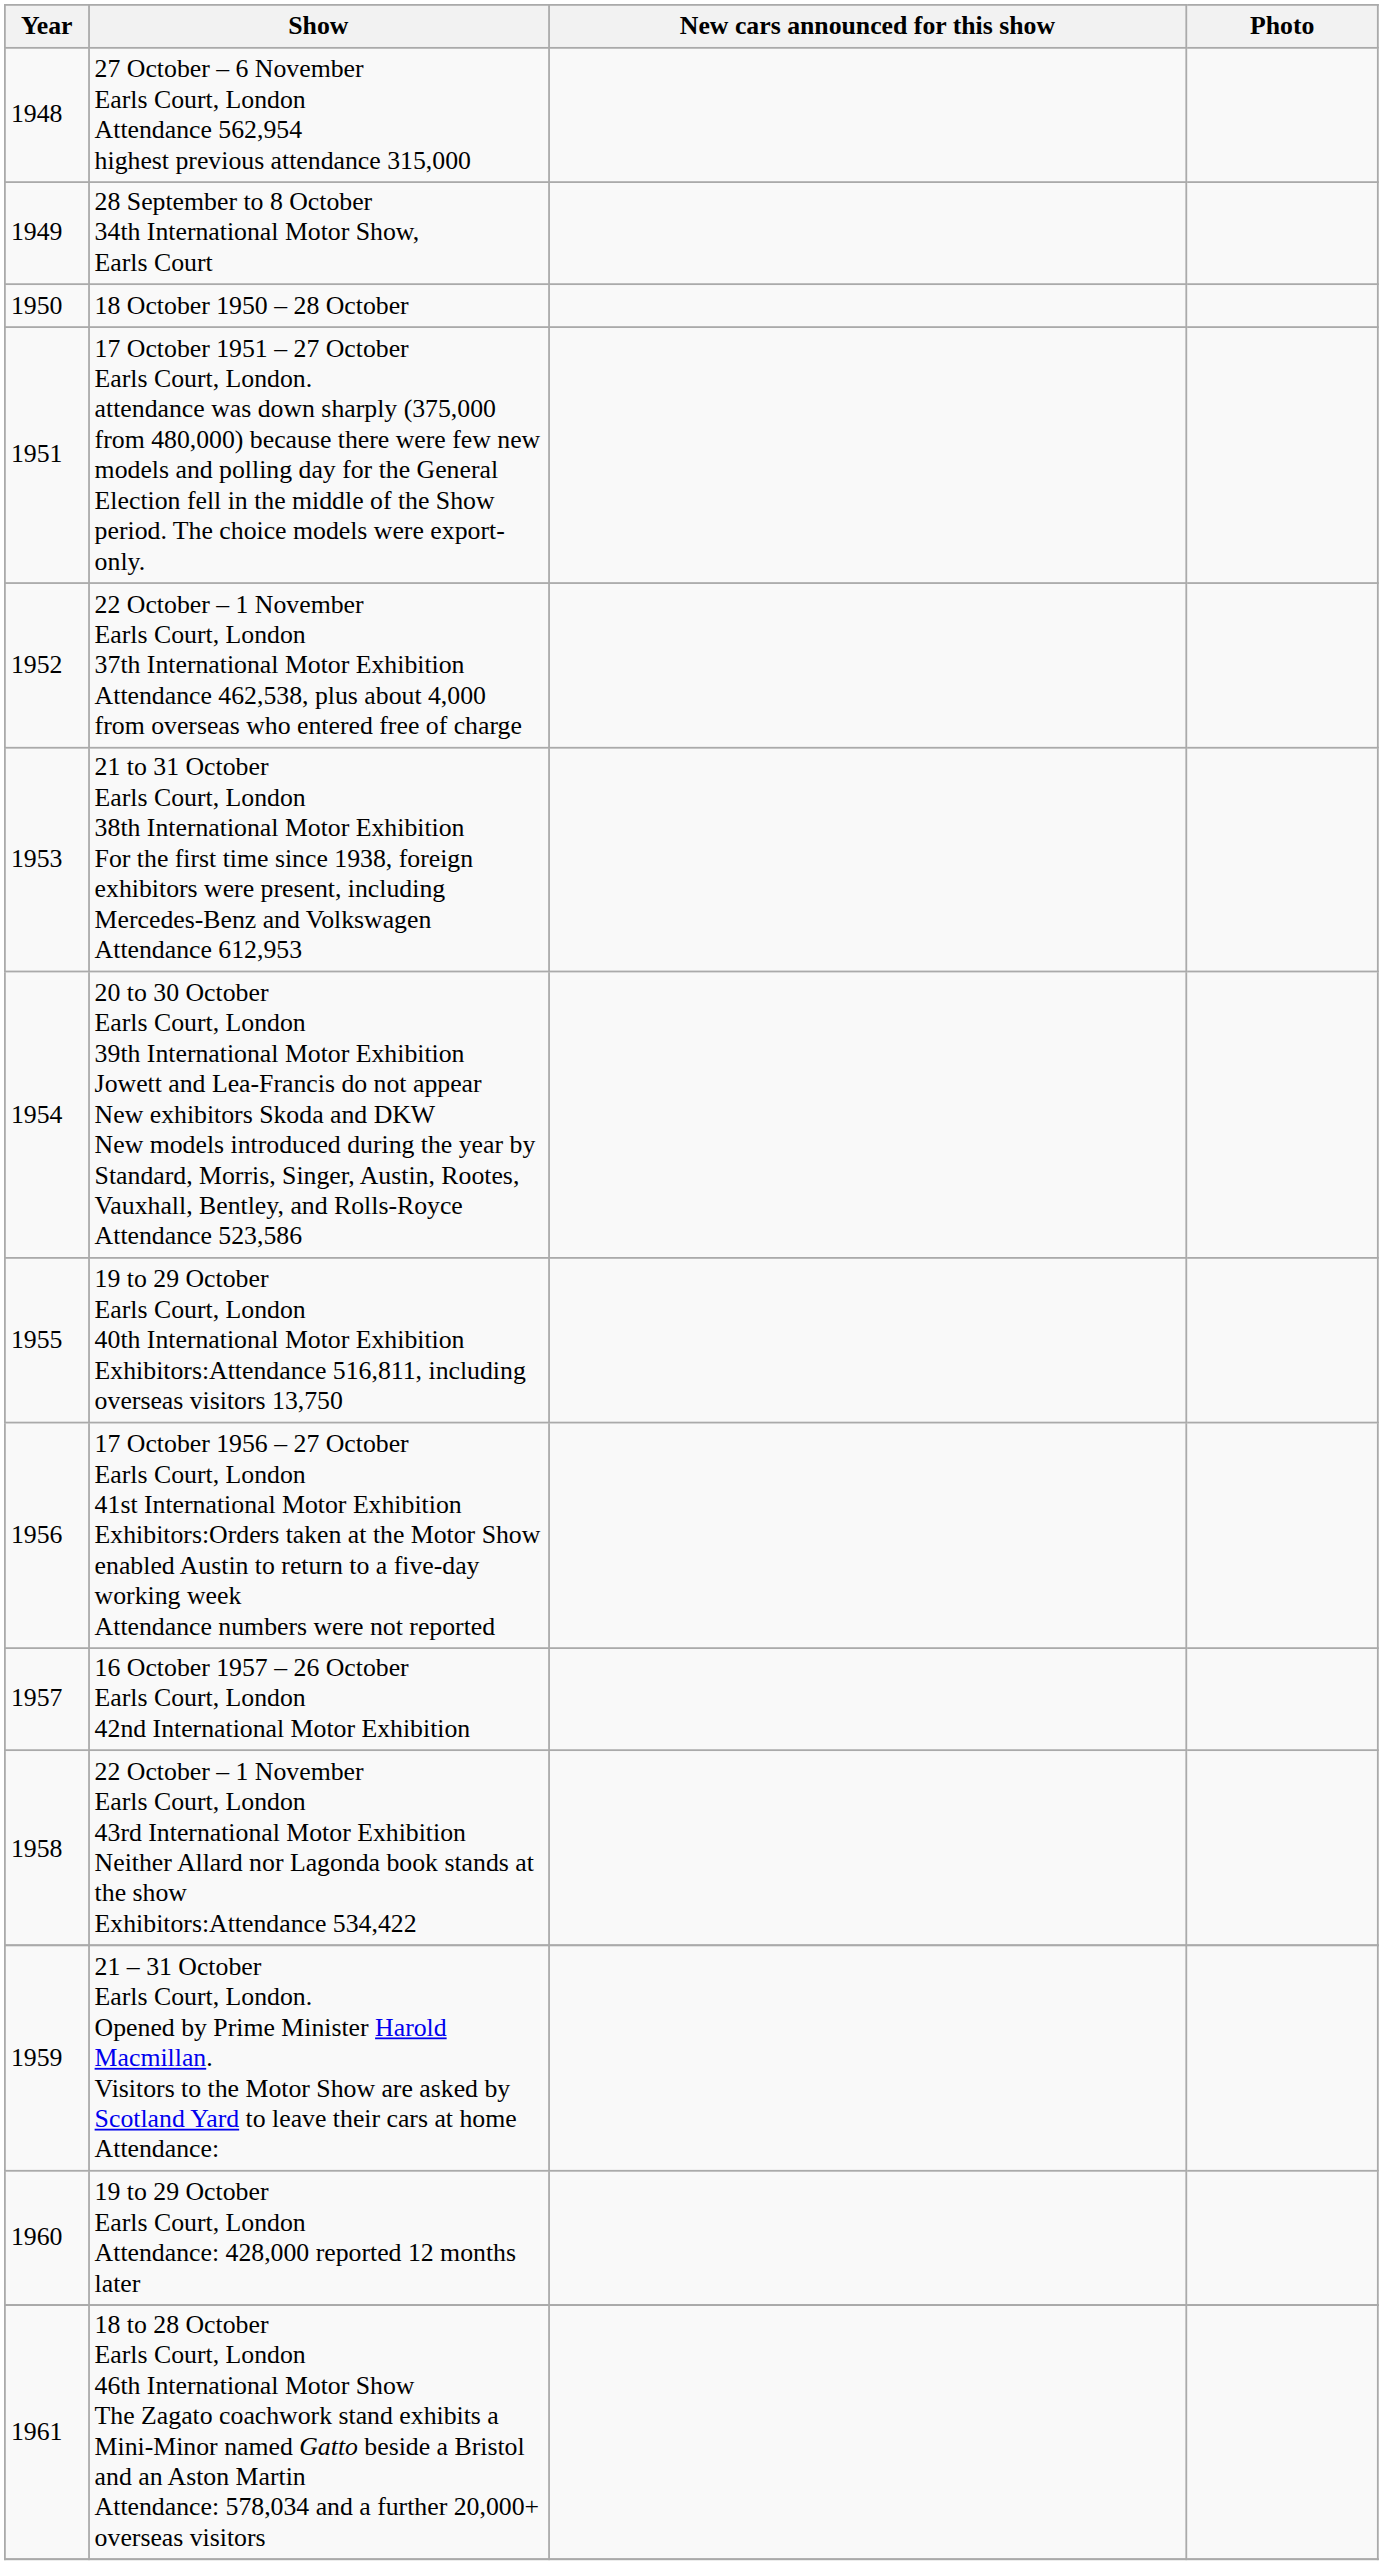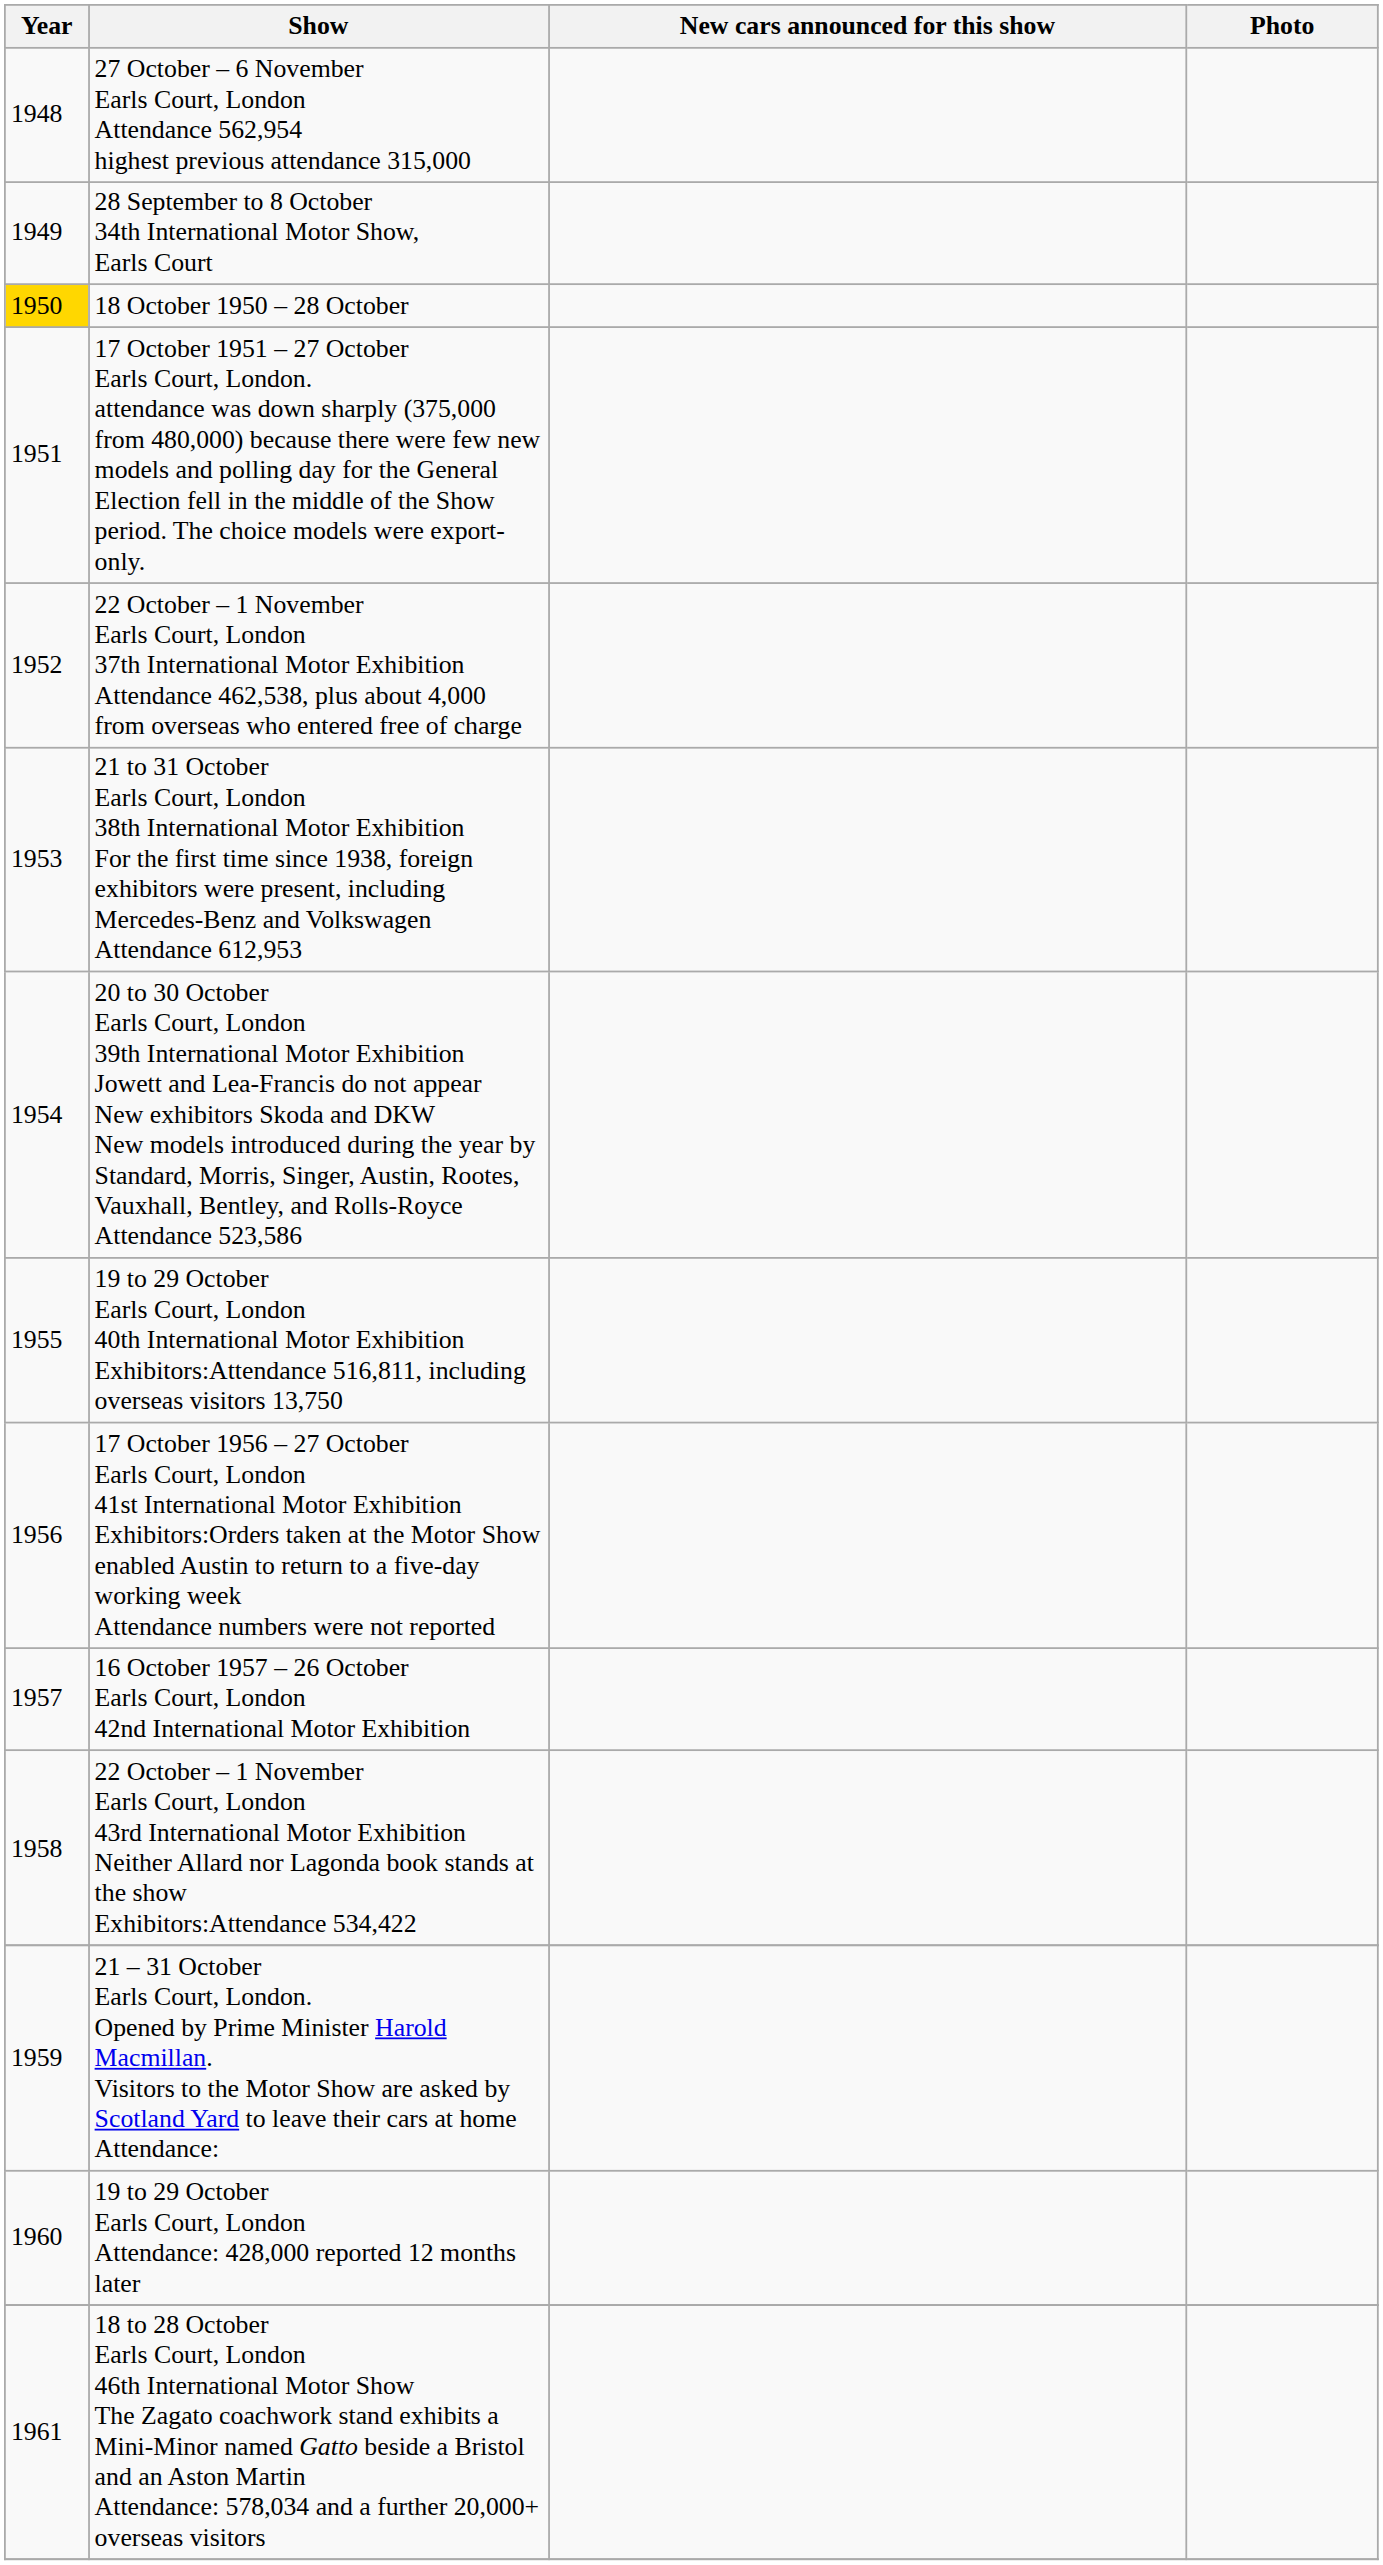(37, 305) no background -> (37, 305) gold background
